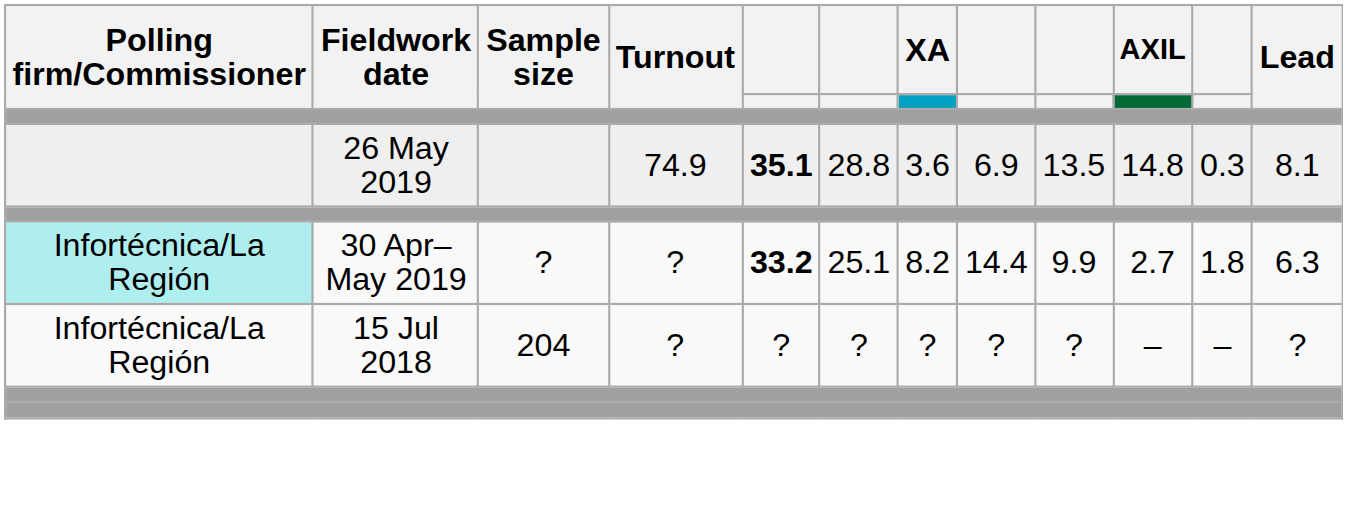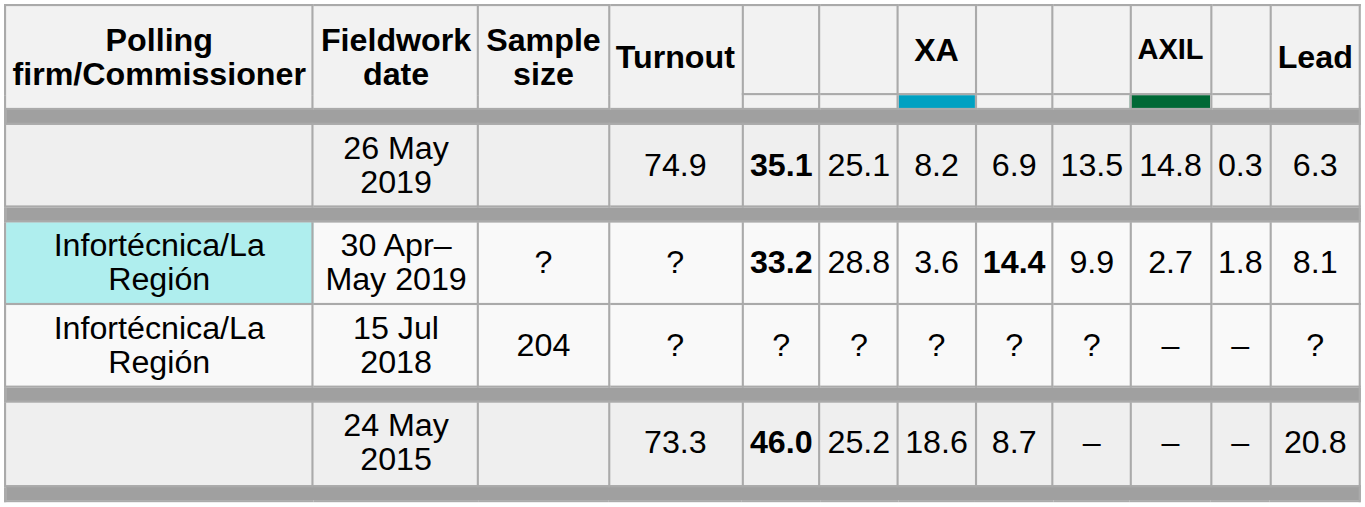(859, 165) 28.8 -> (859, 165) 25.1
(928, 165) 3.6 -> (937, 165) 8.2
(1297, 165) 8.1 -> (1315, 165) 6.3
(859, 262) 25.1 -> (859, 262) 28.8
(928, 262) 8.2 -> (937, 262) 3.6
(996, 262) normal -> (1014, 262) bold
(1297, 262) 6.3 -> (1315, 262) 8.1
+ row: (396, 443)
